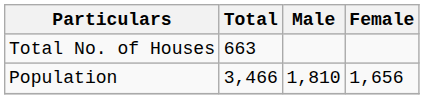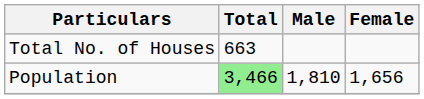(251, 78) no background -> (251, 78) lightgreen background
